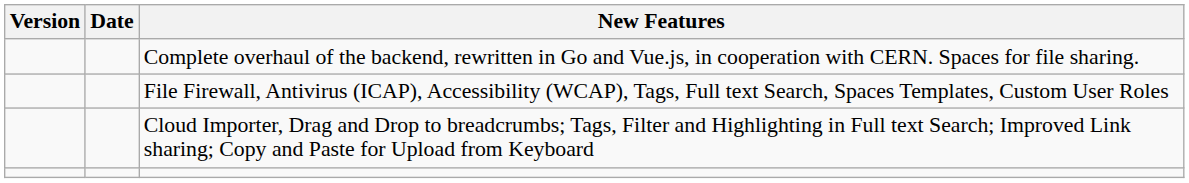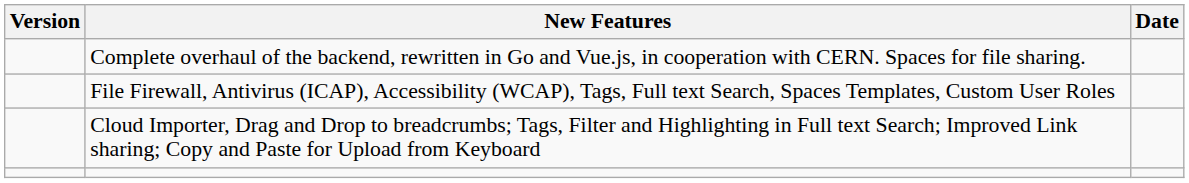columns swapped: (112, 21) <-> (661, 21)
